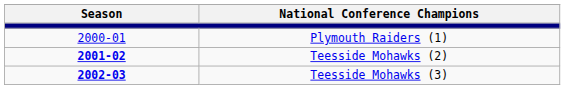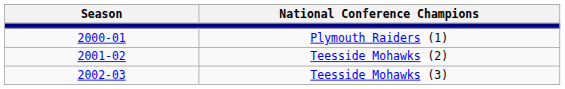(102, 56) bold -> (102, 56) normal
(102, 75) bold -> (102, 75) normal
